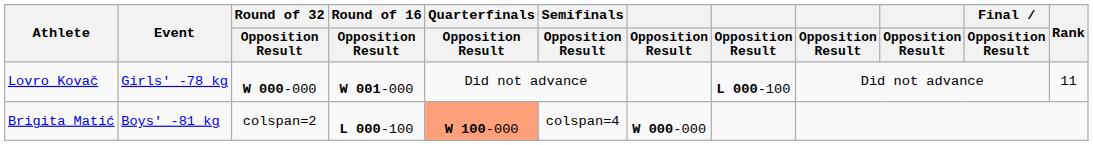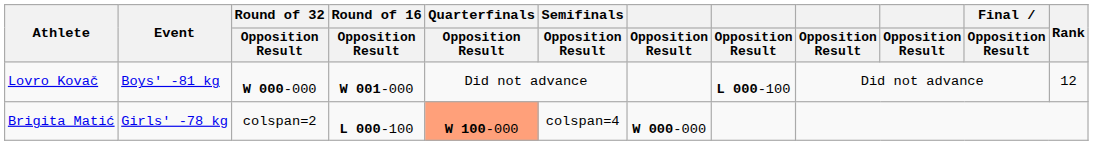(175, 81) Girls' -78 kg -> (170, 81) Boys' -81 kg
(1069, 81) 11 -> (1069, 81) 12
(170, 121) Boys' -81 kg -> (175, 121) Girls' -78 kg
